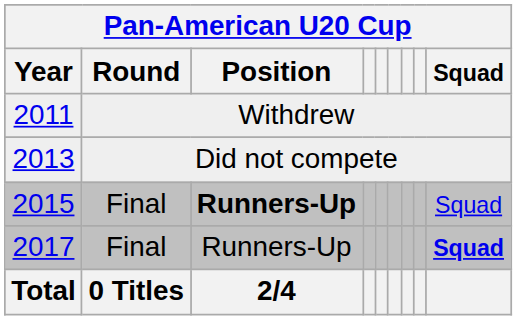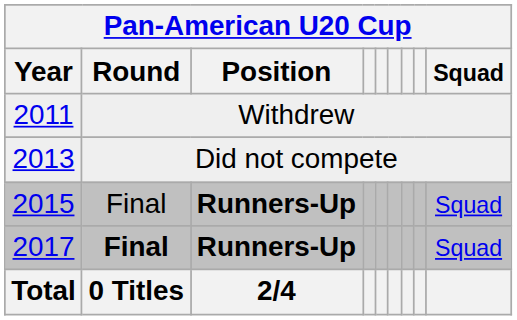(136, 247) normal -> (136, 247) bold
(276, 247) normal -> (276, 247) bold
(469, 247) bold -> (469, 249) normal
